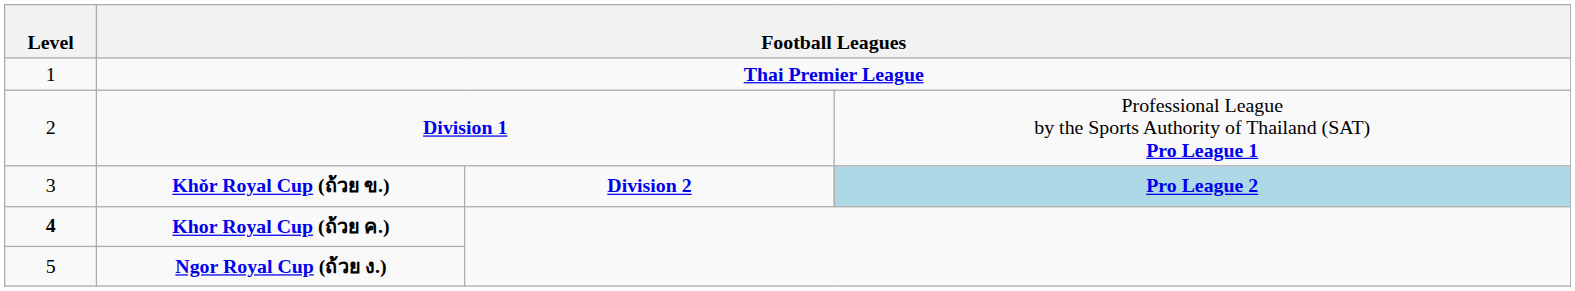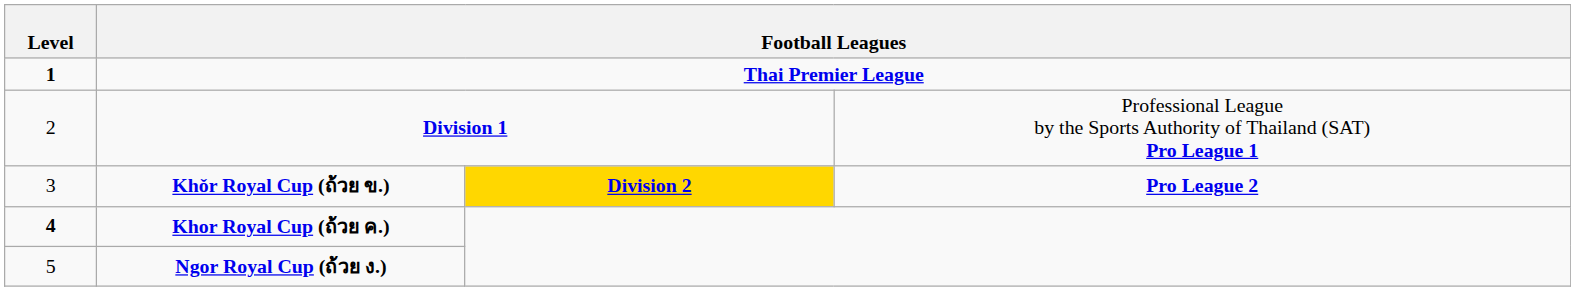(51, 74) normal -> (51, 74) bold
(649, 185) no background -> (649, 185) gold background
(1202, 185) lightblue background -> (1202, 185) no background
